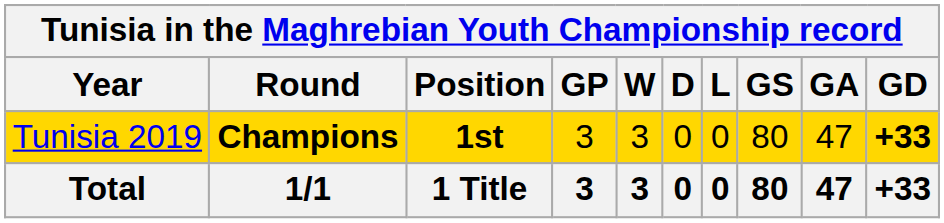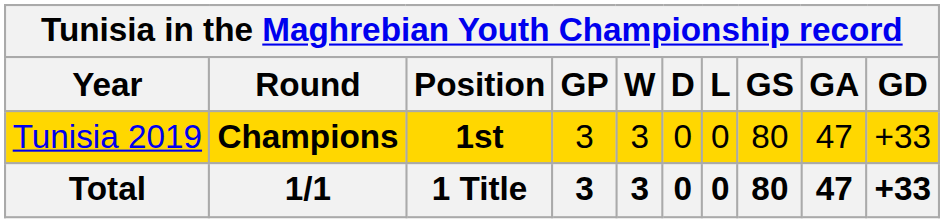(903, 136) bold -> (903, 136) normal
